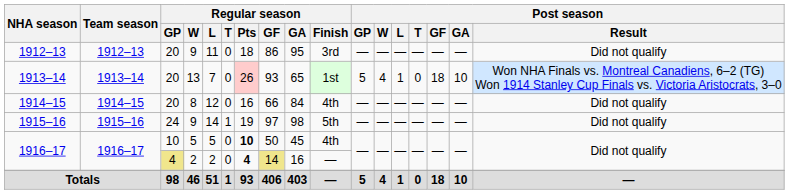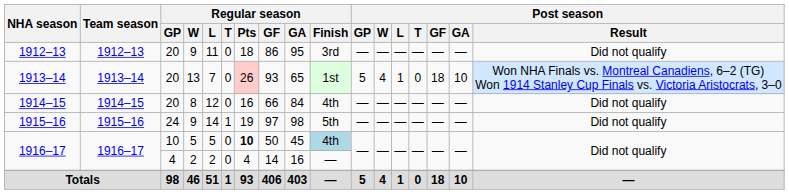(331, 142) no background -> (331, 142) lightblue background
(172, 161) khaki background -> (172, 161) no background
(247, 161) bold -> (247, 161) normal
(272, 161) khaki background -> (272, 161) no background
